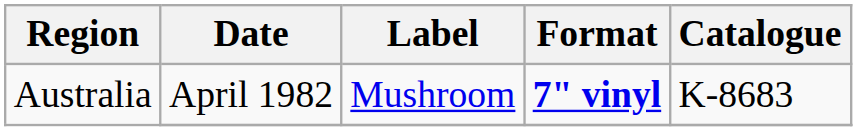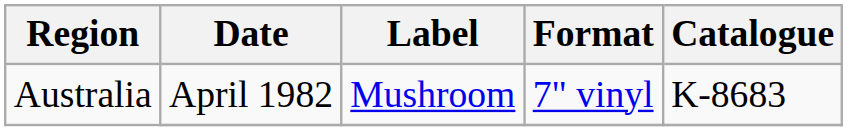(597, 93) bold -> (593, 93) normal
